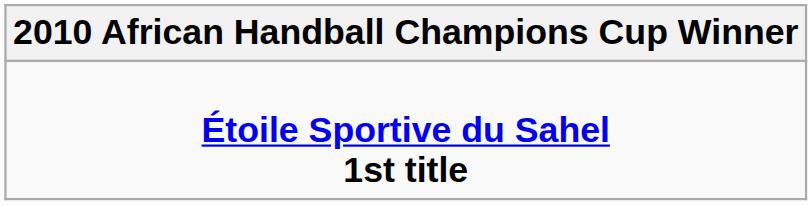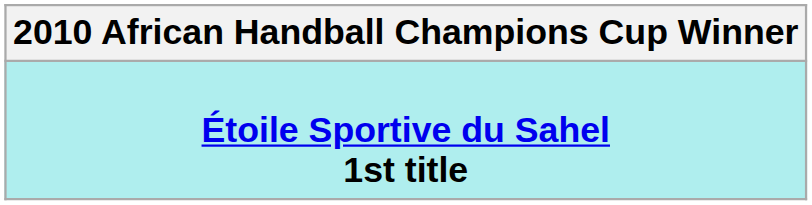(406, 149) no background -> (406, 149) paleturquoise background
